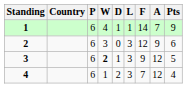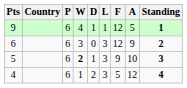columns swapped: (26, 12) <-> (173, 12)
(143, 28) 14 -> (118, 28) 12
(157, 28) 7 -> (132, 28) 5
(157, 59) 12 -> (132, 59) 10
(143, 75) 7 -> (118, 75) 5
